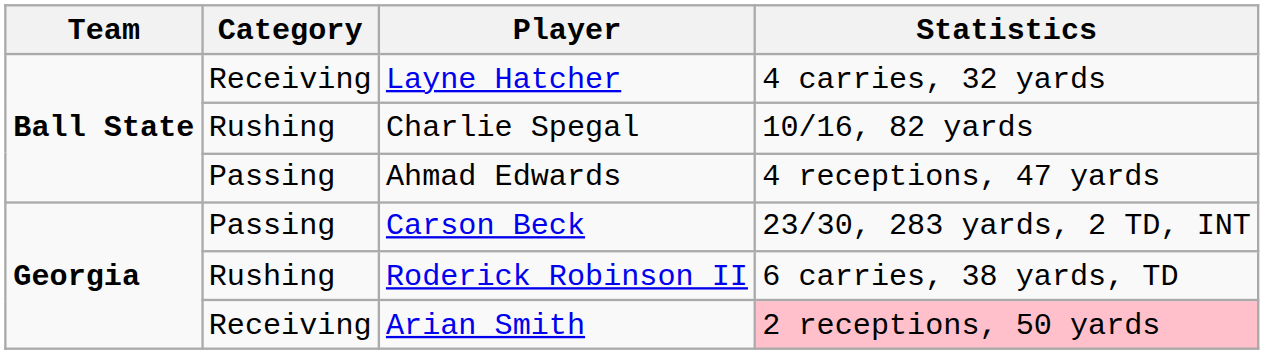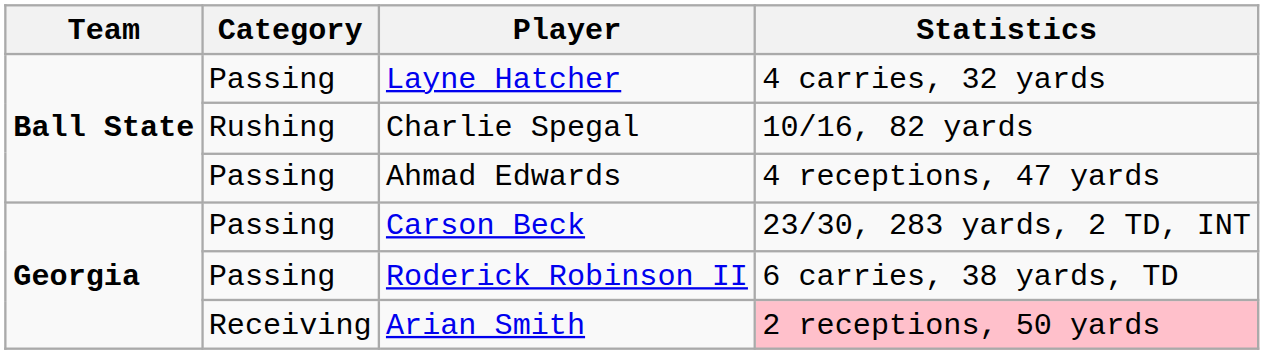(290, 79) Receiving -> (272, 79) Passing
(272, 276) Rushing -> (272, 276) Passing
